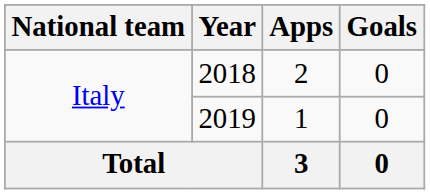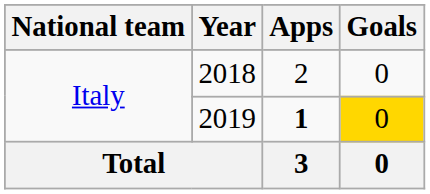(301, 118) normal -> (301, 118) bold
(382, 118) no background -> (382, 118) gold background
